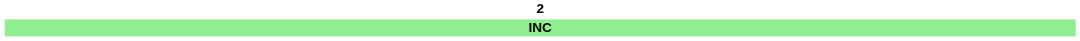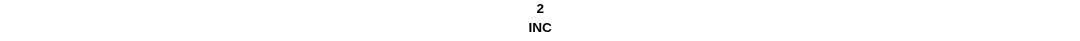(540, 27) lightgreen background -> (540, 27) no background
